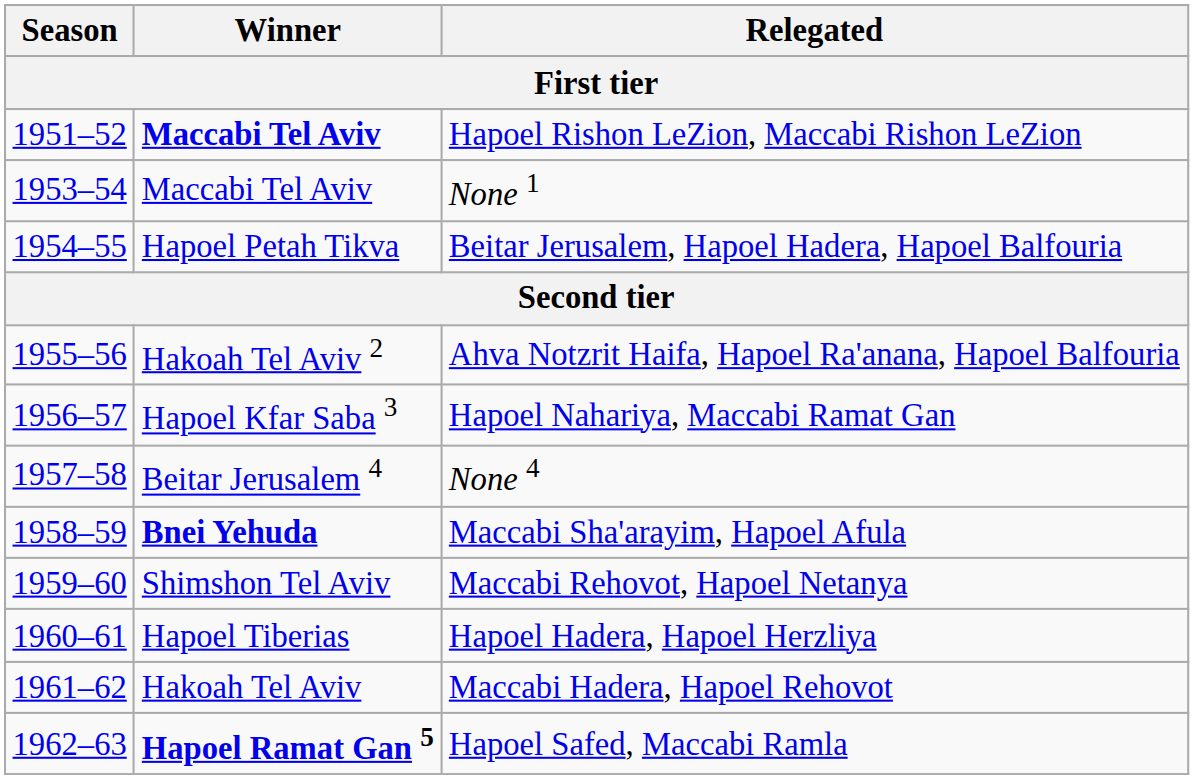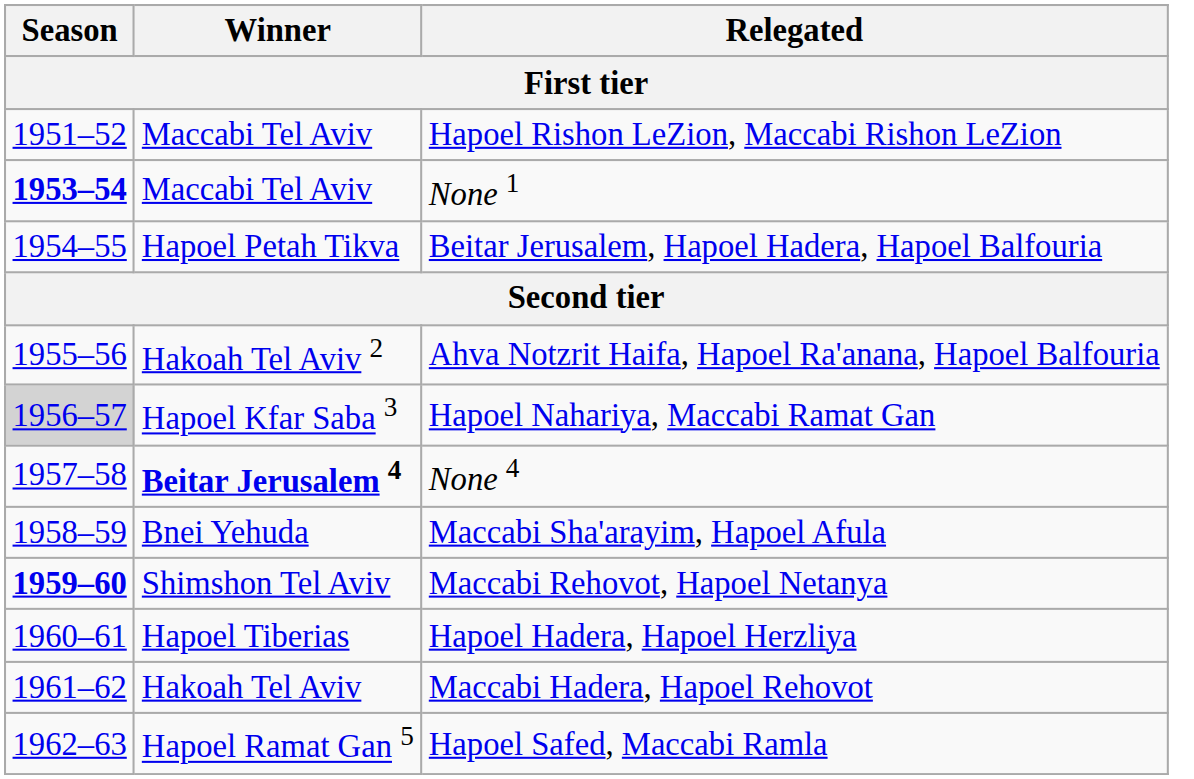(261, 133) bold -> (257, 133) normal
(70, 190) normal -> (70, 190) bold
(70, 414) no background -> (70, 414) lightgrey background
(262, 475) normal -> (272, 475) bold
(230, 531) bold -> (225, 531) normal
(70, 583) normal -> (70, 583) bold
(288, 743) bold -> (278, 743) normal
